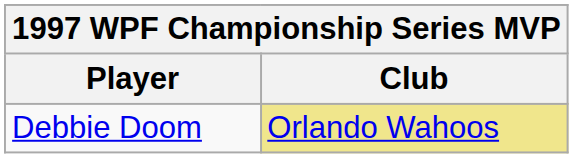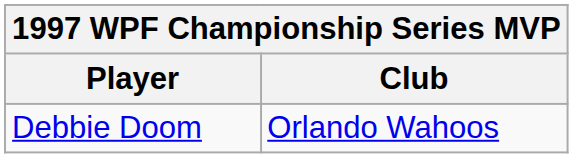(383, 127) khaki background -> (383, 127) no background
